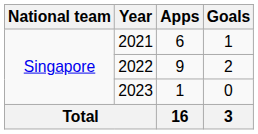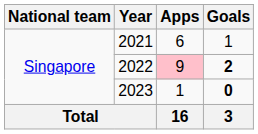(180, 66) no background -> (180, 66) pink background
(228, 66) normal -> (228, 66) bold
(228, 91) normal -> (228, 91) bold
